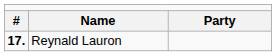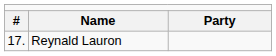(16, 41) bold -> (16, 41) normal
